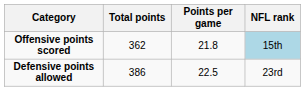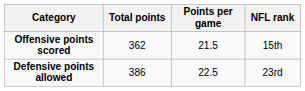(208, 45) 21.8 -> (208, 45) 21.5
(273, 45) lightblue background -> (273, 45) no background
